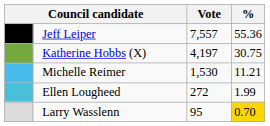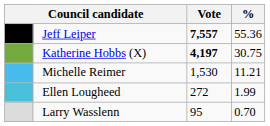(204, 33) normal -> (204, 33) bold
(204, 53) normal -> (204, 53) bold
(245, 111) gold background -> (245, 111) no background
